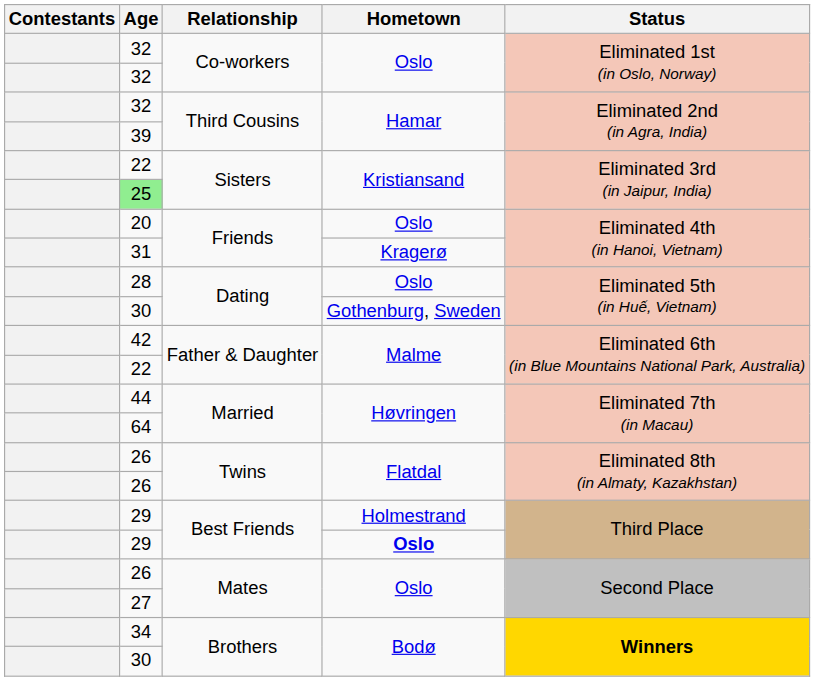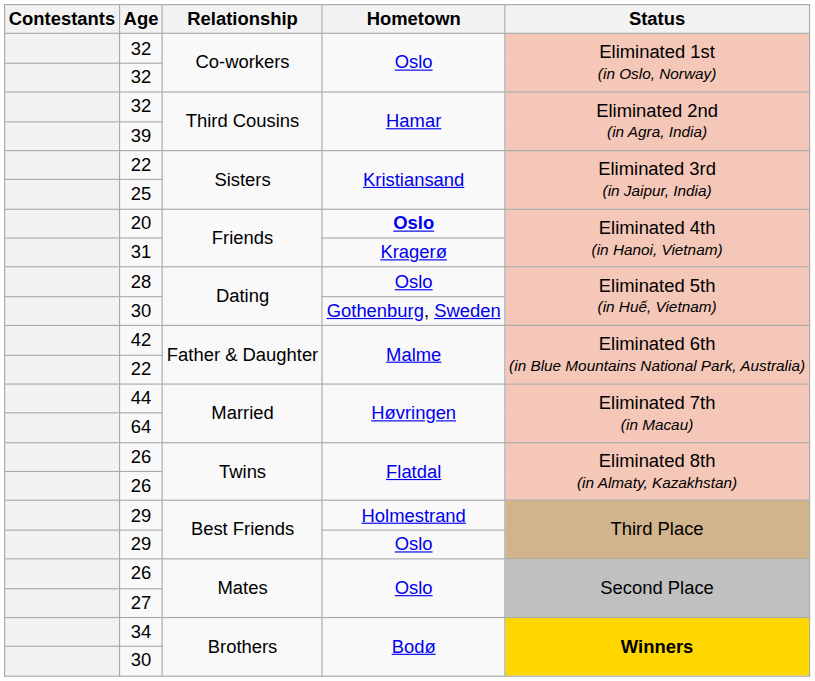(141, 194) lightgreen background -> (141, 194) no background
(414, 223) normal -> (414, 223) bold
(414, 544) bold -> (414, 544) normal
